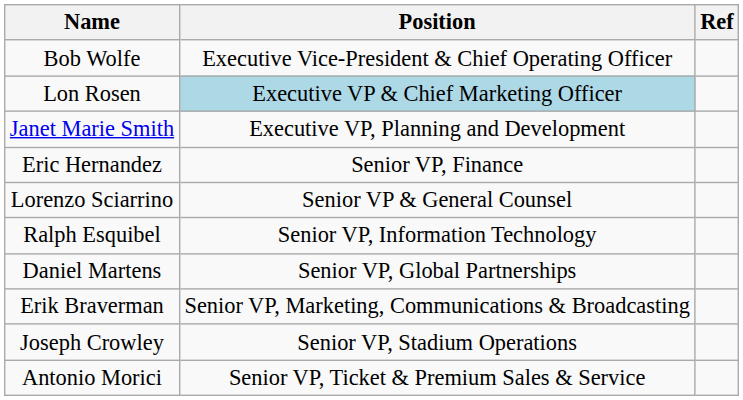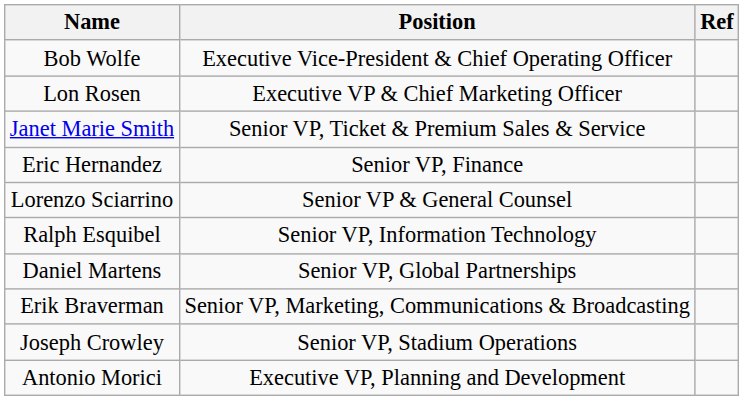(437, 93) lightblue background -> (437, 93) no background
(437, 128) Executive VP, Planning and Development -> (437, 128) Senior VP, Ticket & Premium Sales & Service
(437, 377) Senior VP, Ticket & Premium Sales & Service -> (437, 377) Executive VP, Planning and Development
